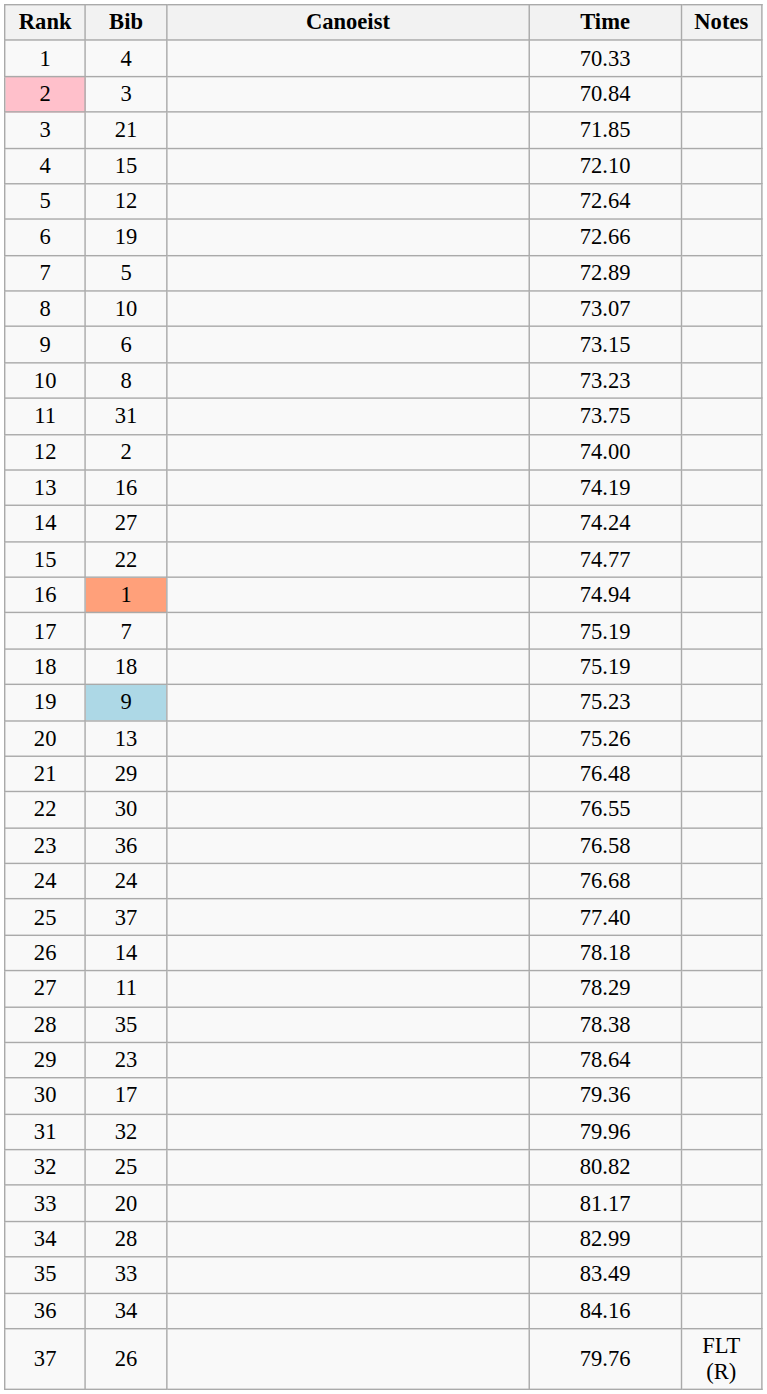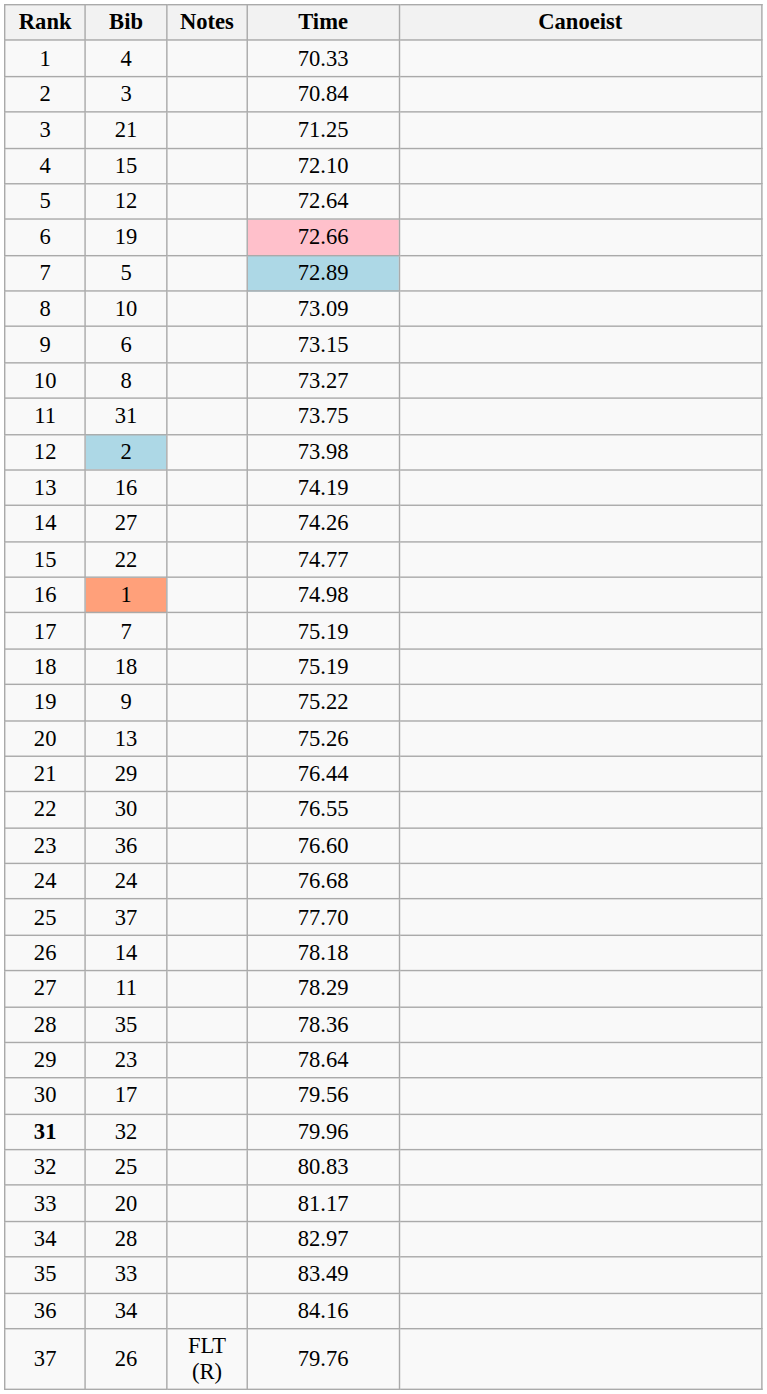columns swapped: (348, 22) <-> (721, 22)
(45, 93) pink background -> (45, 93) no background
(605, 129) 71.85 -> (323, 129) 71.25
(605, 237) no background -> (323, 237) pink background
(605, 272) no background -> (323, 272) lightblue background
(605, 308) 73.07 -> (323, 308) 73.09
(605, 380) 73.23 -> (323, 380) 73.27
(126, 451) no background -> (126, 451) lightblue background
(605, 451) 74.00 -> (323, 451) 73.98
(605, 523) 74.24 -> (323, 523) 74.26
(605, 594) 74.94 -> (323, 594) 74.98
(126, 702) lightblue background -> (126, 702) no background
(605, 702) 75.23 -> (323, 702) 75.22
(605, 773) 76.48 -> (323, 773) 76.44
(605, 845) 76.58 -> (323, 845) 76.60
(605, 916) 77.40 -> (323, 916) 77.70
(605, 1024) 78.38 -> (323, 1024) 78.36
(605, 1095) 79.36 -> (323, 1095) 79.56
(45, 1131) normal -> (45, 1131) bold
(605, 1167) 80.82 -> (323, 1167) 80.83
(605, 1238) 82.99 -> (323, 1238) 82.97
